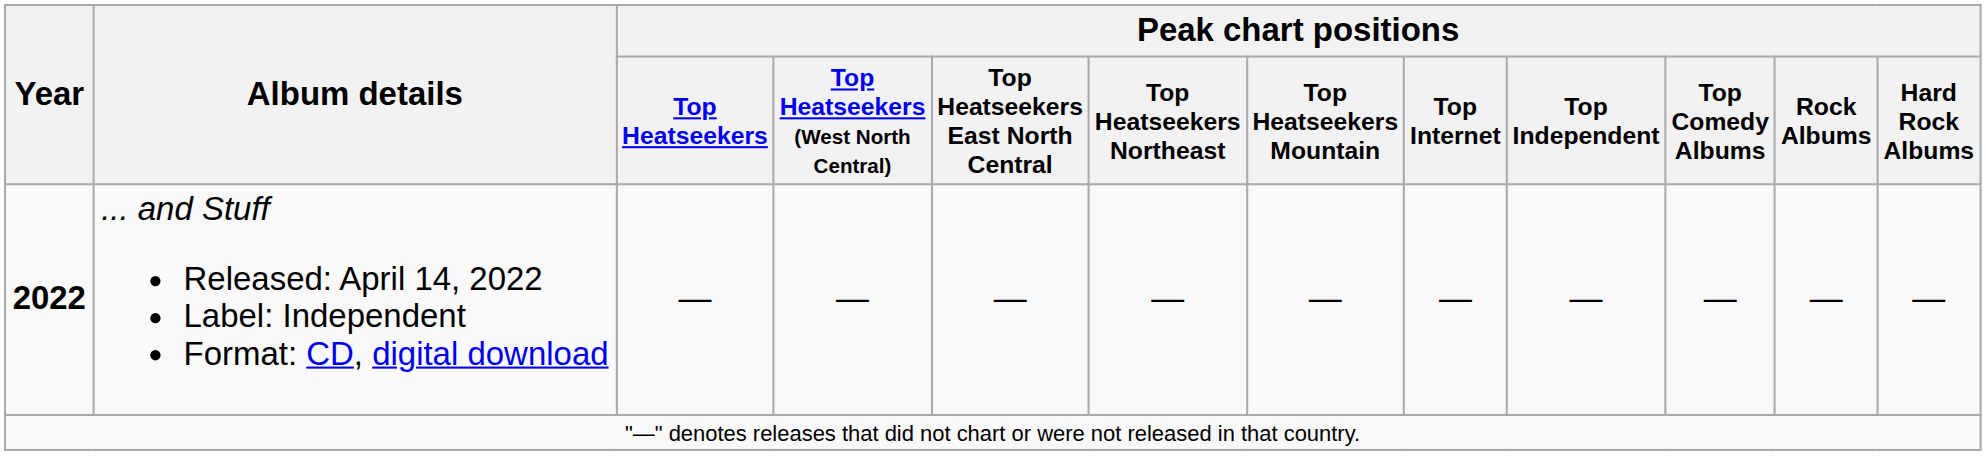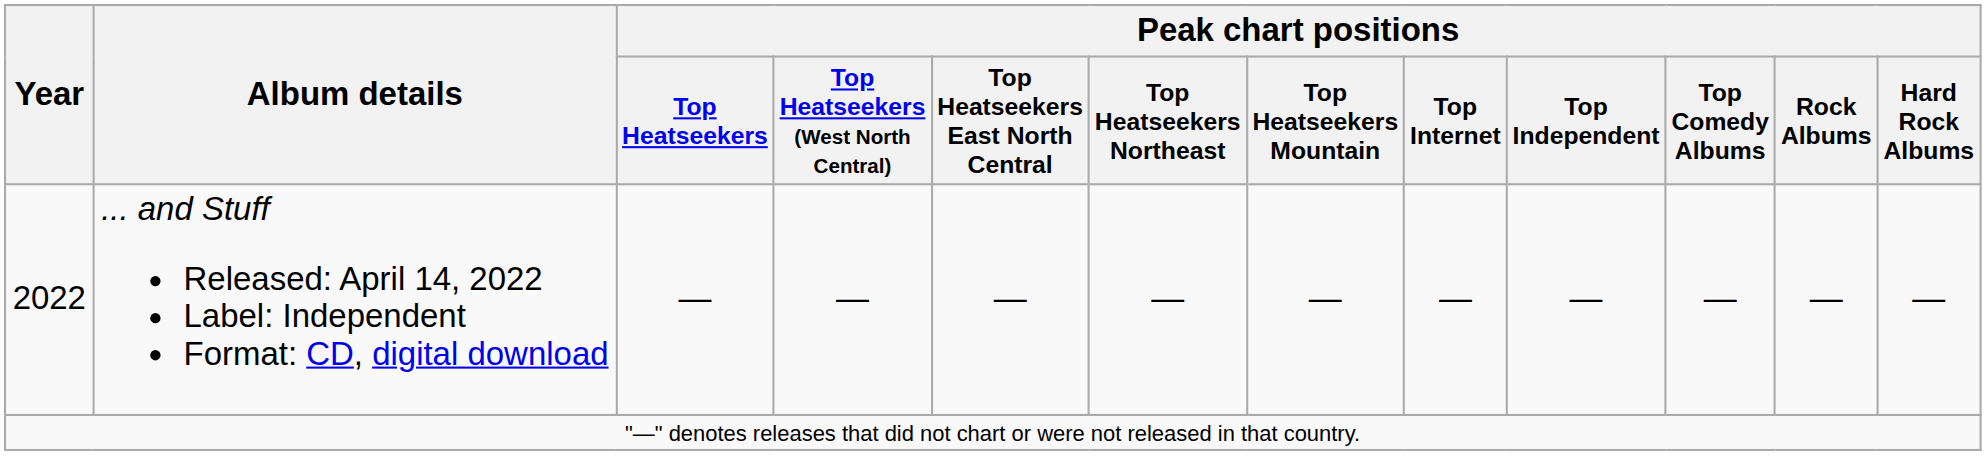(49, 298) bold -> (49, 298) normal
